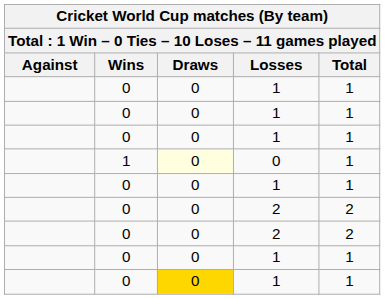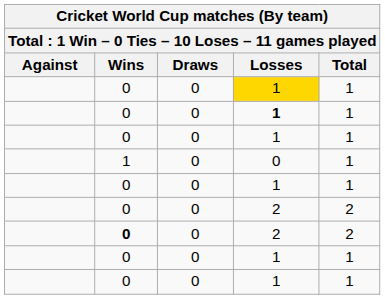(276, 88) no background -> (276, 88) gold background
(276, 112) normal -> (276, 112) bold
(195, 161) lightyellow background -> (195, 161) no background
(126, 233) normal -> (126, 233) bold
(195, 281) gold background -> (195, 281) no background
